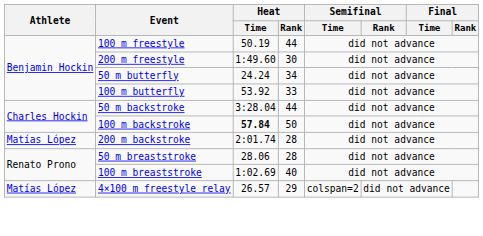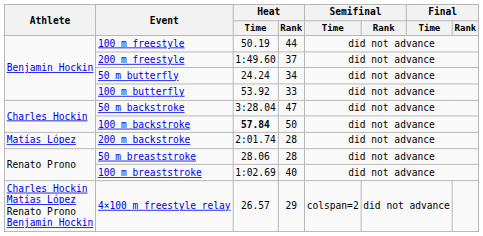(291, 60) 30 -> (291, 60) 37
(291, 108) 44 -> (291, 108) 47
(41, 188) Matías López -> (50, 206) Charles Hockin Matías López Renato Prono Benjamin Hockin
